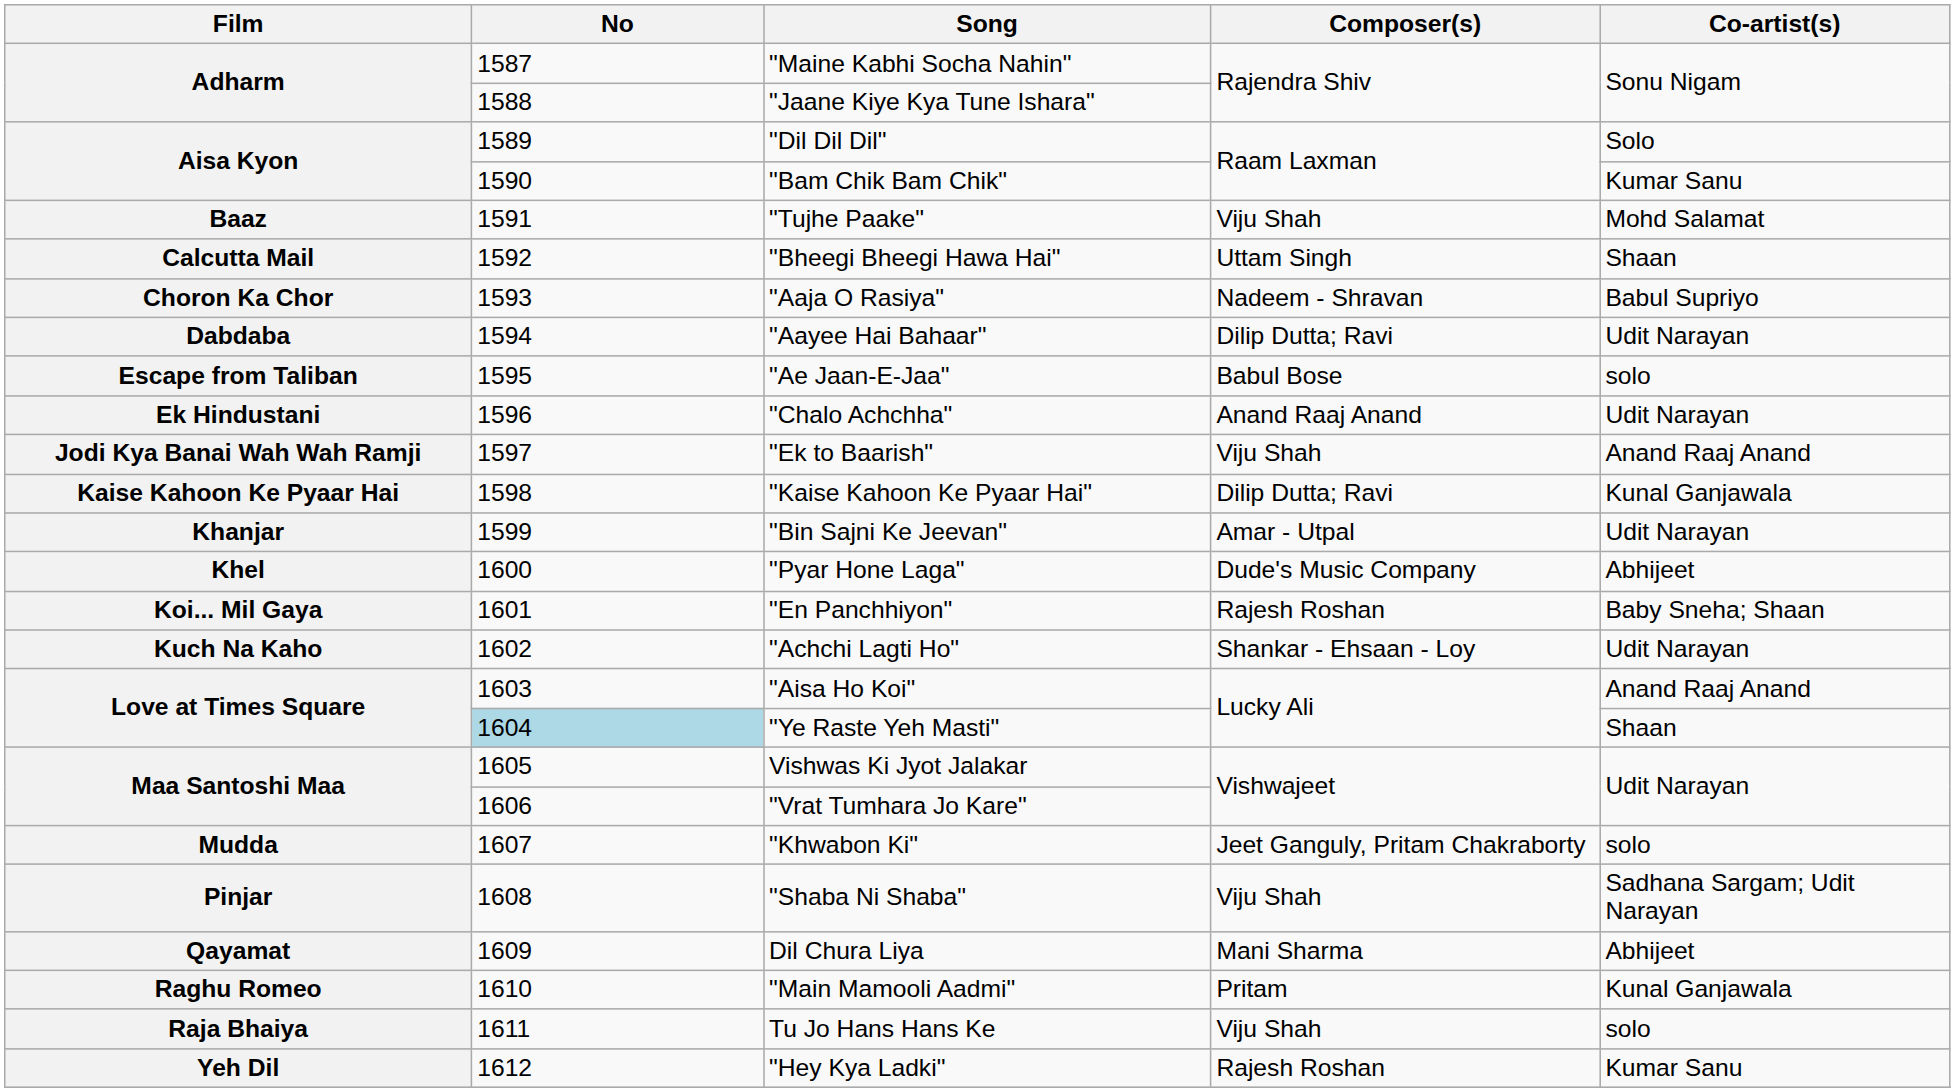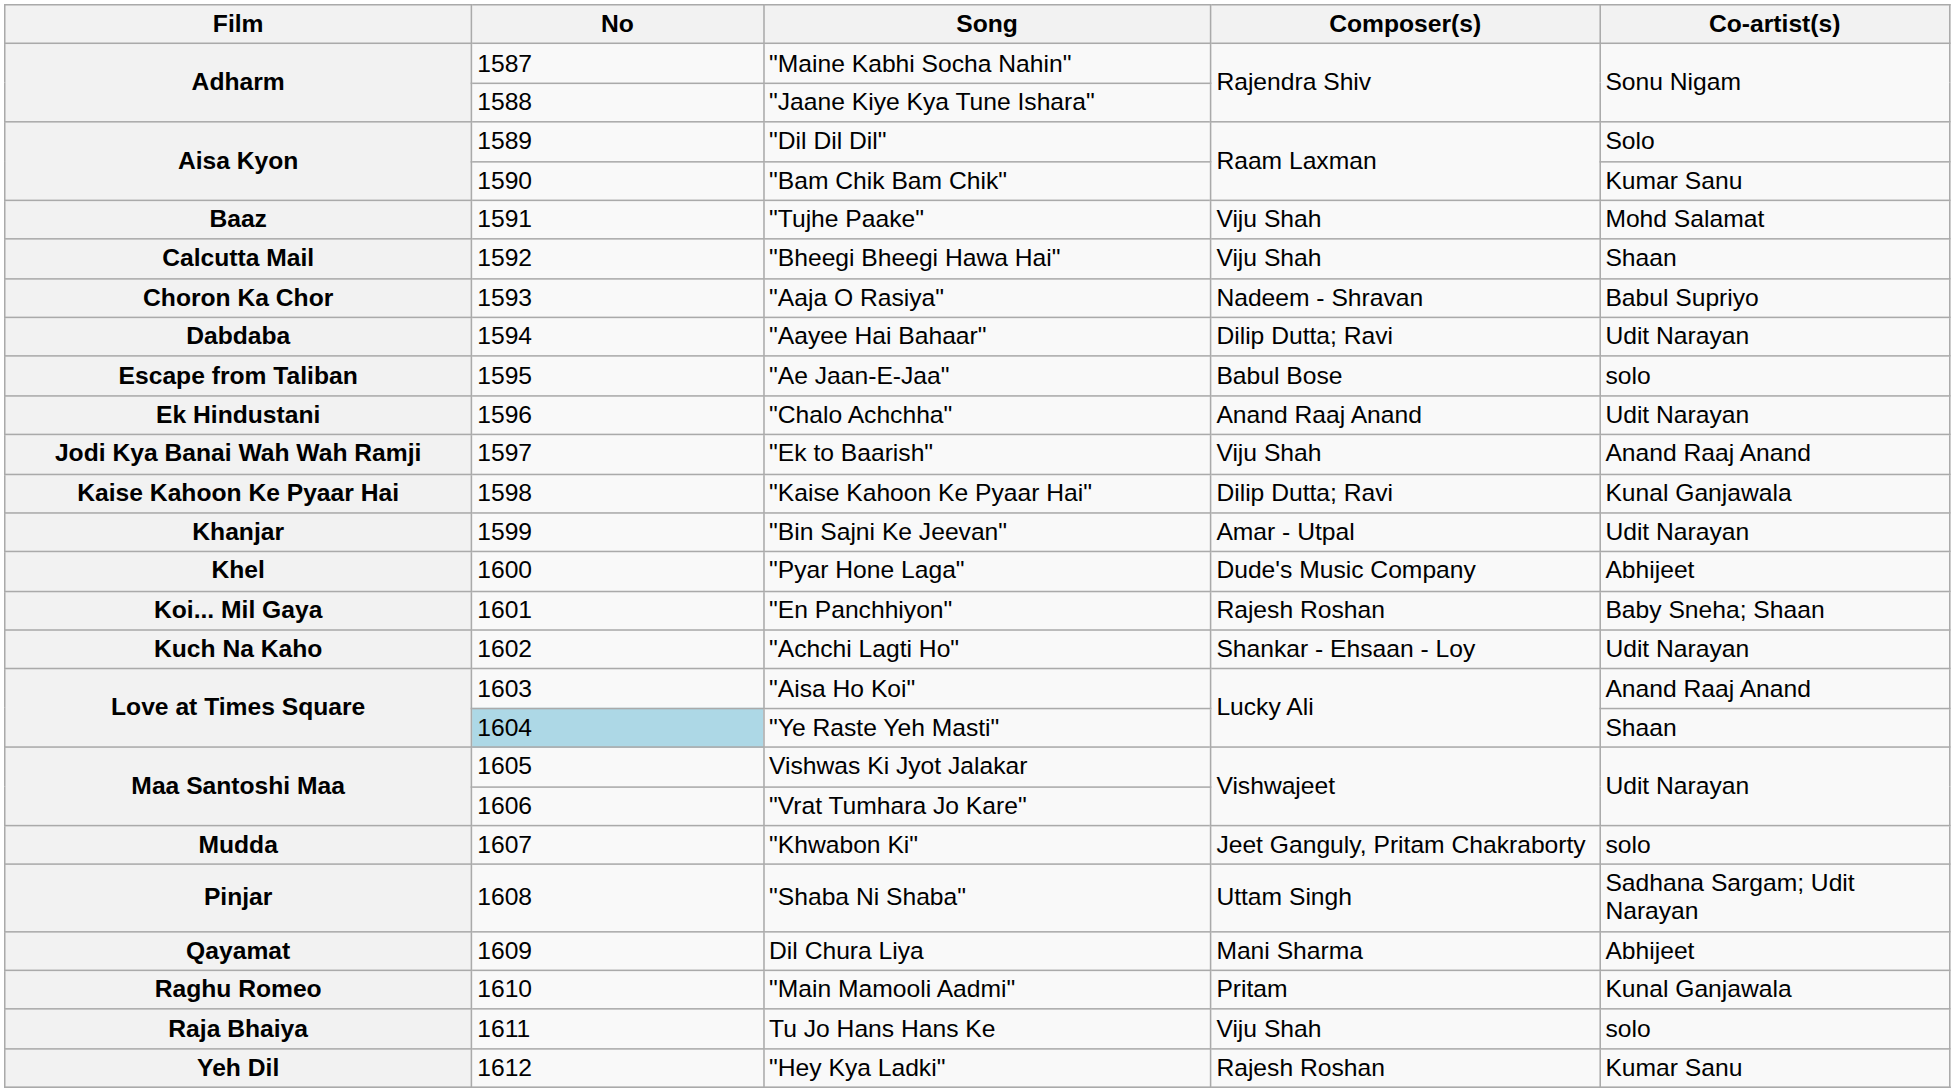(1284, 258) Uttam Singh -> (1269, 258) Viju Shah
(1269, 897) Viju Shah -> (1284, 897) Uttam Singh
